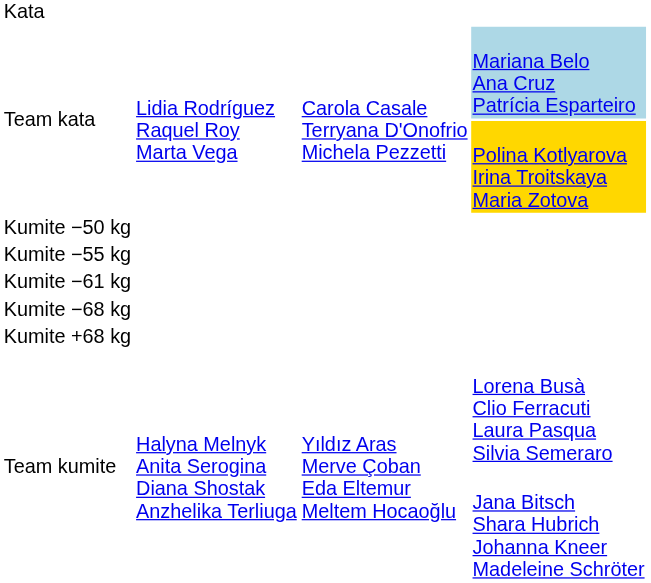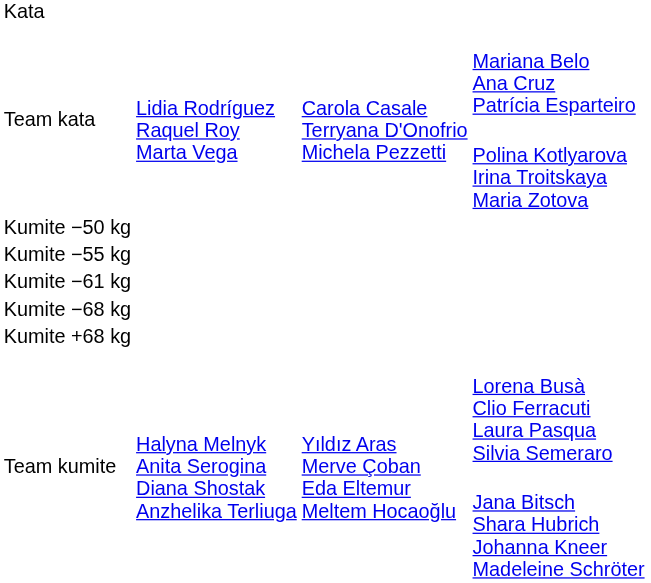(554, 83) lightblue background -> (554, 83) no background
(550, 177) gold background -> (550, 177) no background
